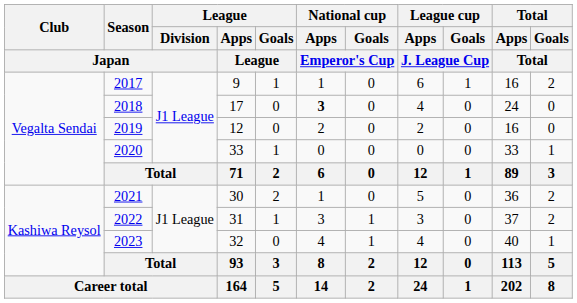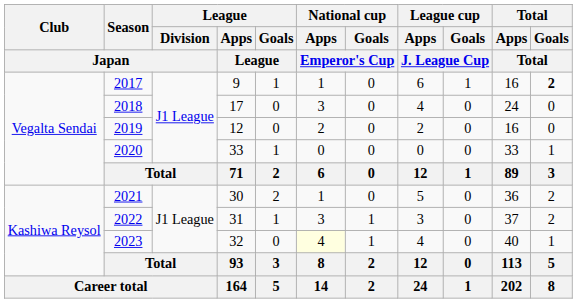(551, 83) normal -> (551, 83) bold
(321, 106) bold -> (321, 106) normal
(321, 241) no background -> (321, 241) lightyellow background
